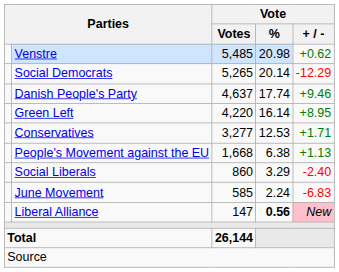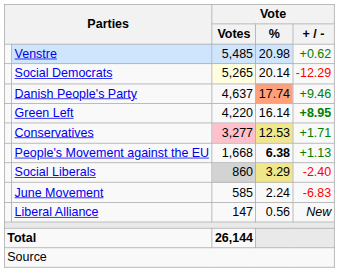(237, 73) no background -> (237, 73) lightyellow background
(274, 93) no background -> (274, 93) lightsalmon background
(315, 113) normal -> (315, 113) bold
(237, 133) no background -> (237, 133) pink background
(274, 133) no background -> (274, 133) khaki background
(278, 152) normal -> (278, 152) bold
(243, 172) no background -> (243, 172) lightgrey background
(278, 172) no background -> (278, 172) khaki background
(278, 212) bold -> (278, 212) normal
(319, 212) pink background -> (319, 212) no background
